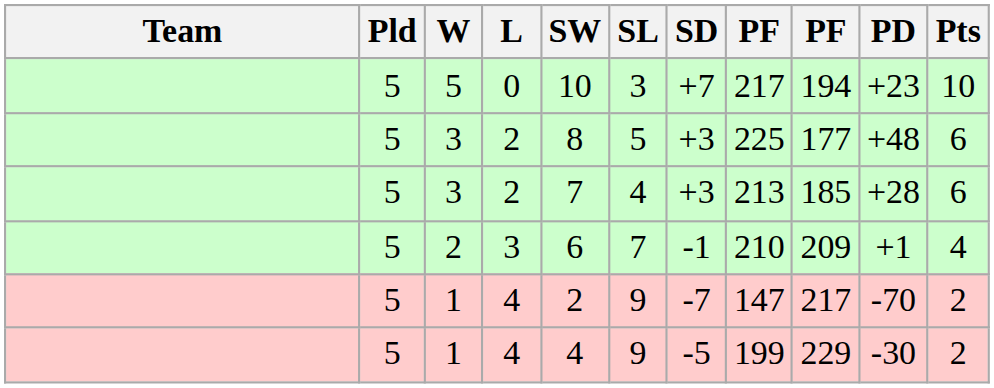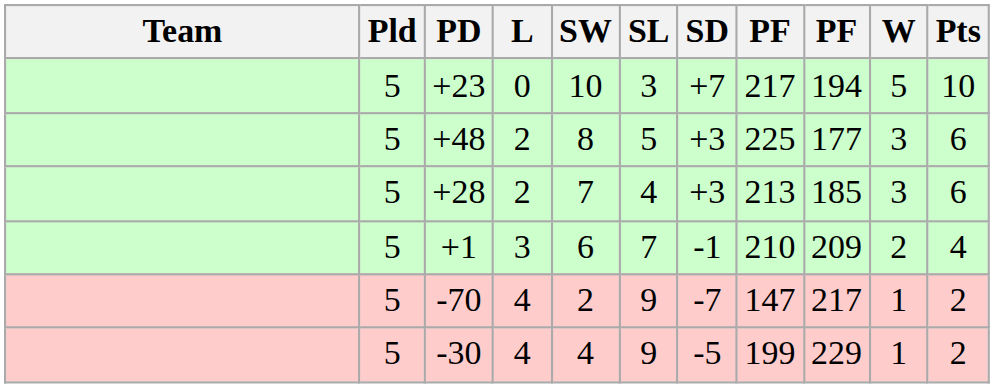columns swapped: (454, 31) <-> (893, 31)
